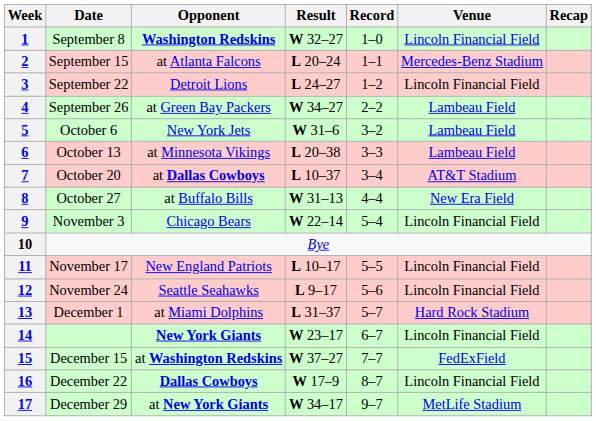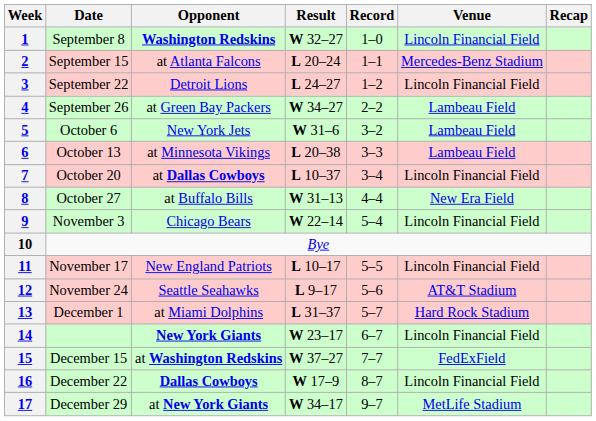(472, 175) AT&T Stadium -> (472, 175) Lincoln Financial Field
(472, 289) Lincoln Financial Field -> (472, 289) AT&T Stadium
